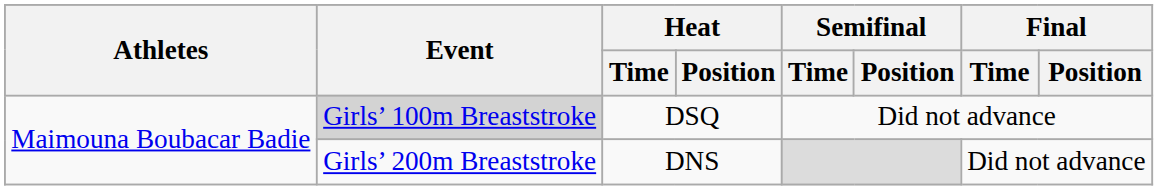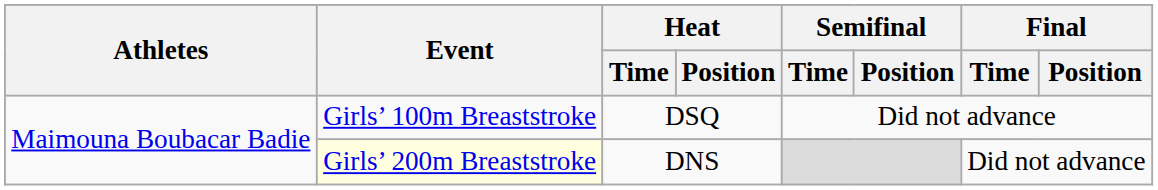(460, 117) lightgrey background -> (460, 117) no background
(460, 161) no background -> (460, 161) lightyellow background
